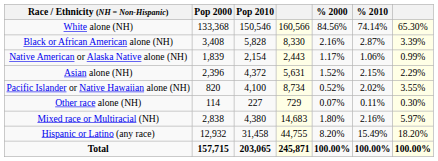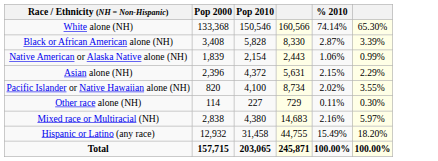- column: (332, 12)
